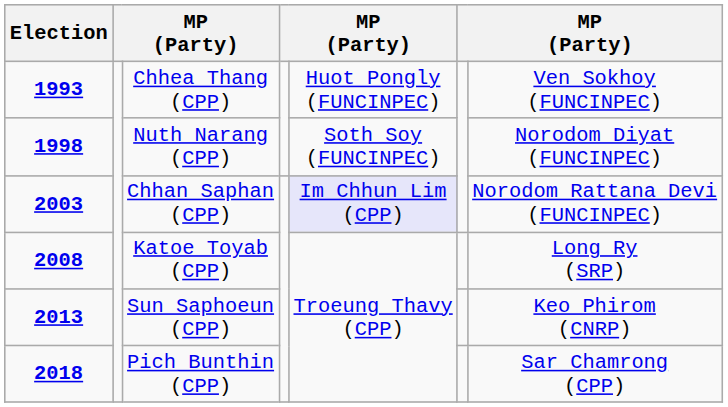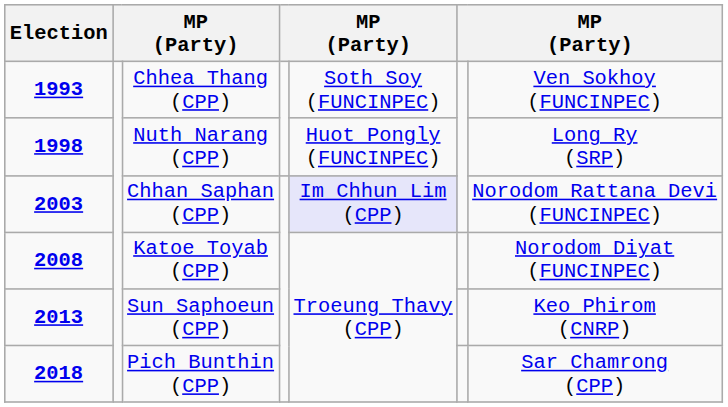(373, 90) Huot Pongly (FUNCINPEC) -> (373, 90) Soth Soy (FUNCINPEC)
(373, 147) Soth Soy (FUNCINPEC) -> (373, 147) Huot Pongly (FUNCINPEC)
(595, 147) Norodom Diyat (FUNCINPEC) -> (595, 147) Long Ry (SRP)
(595, 260) Long Ry (SRP) -> (595, 260) Norodom Diyat (FUNCINPEC)
